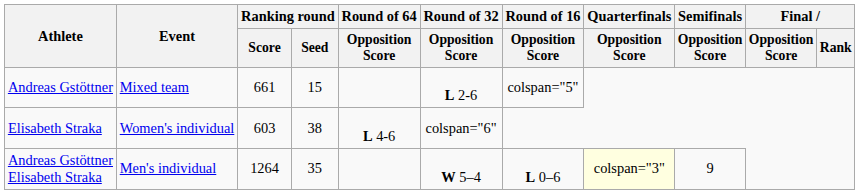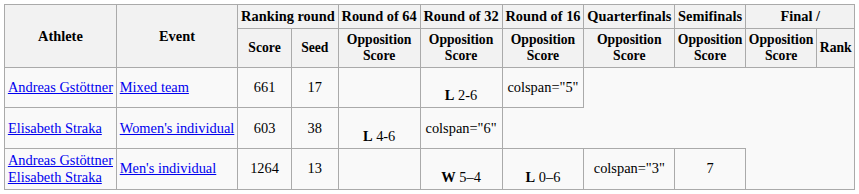(315, 87) 15 -> (315, 87) 17
(315, 168) 35 -> (315, 168) 13
(629, 168) lightyellow background -> (629, 168) no background
(710, 168) 9 -> (710, 168) 7
